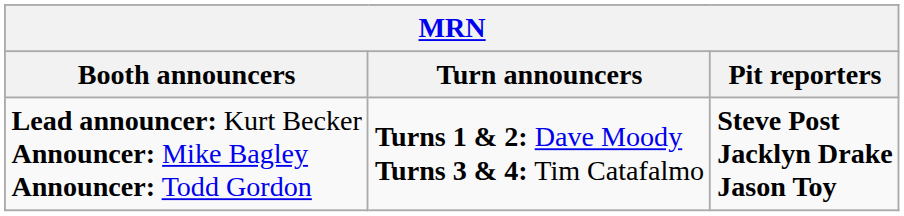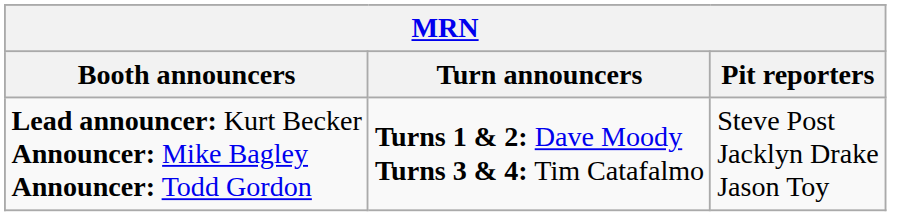(805, 153) bold -> (798, 153) normal
